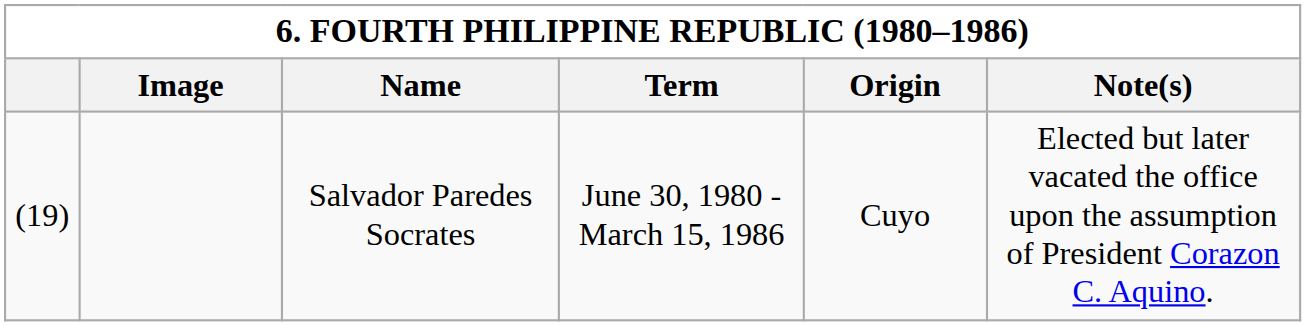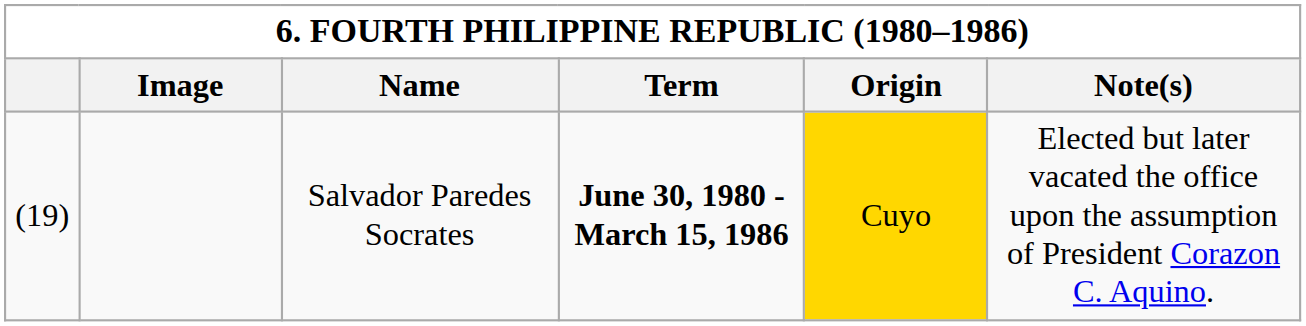(682, 215) normal -> (682, 215) bold
(895, 215) no background -> (896, 215) gold background
